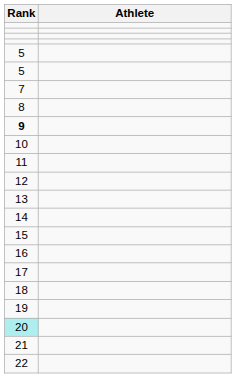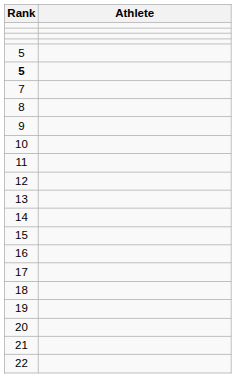(21, 71) normal -> (21, 71) bold
(21, 126) bold -> (21, 126) normal
(21, 327) paleturquoise background -> (21, 327) no background
